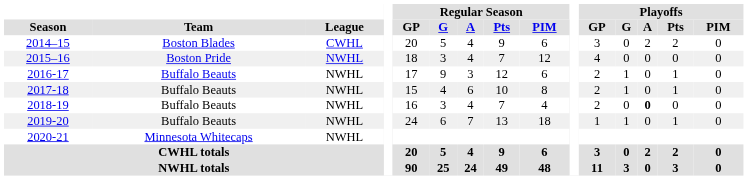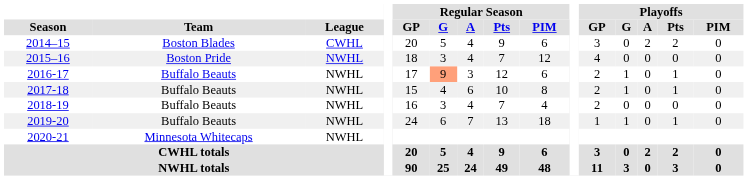(443, 74) no background -> (443, 74) lightsalmon background
(648, 105) bold -> (648, 105) normal
